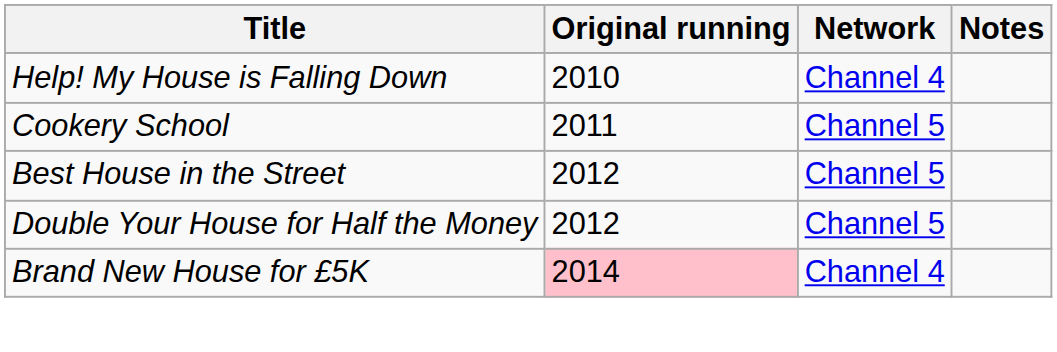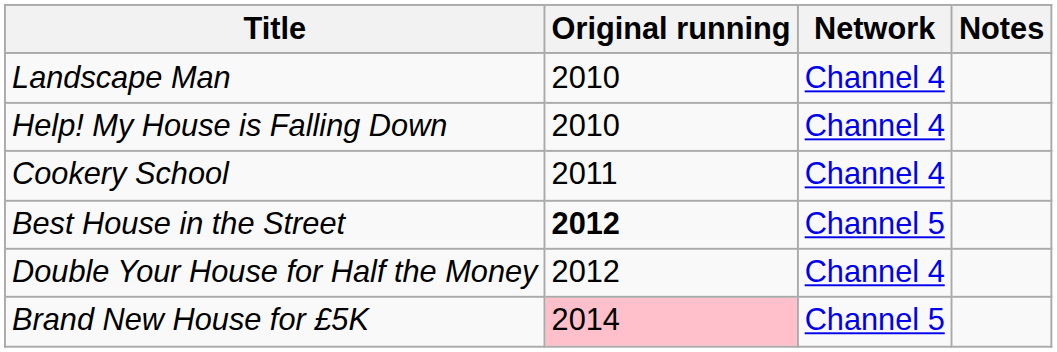+ row: (121, 77)
(875, 126) Channel 5 -> (875, 175) Channel 4
(586, 175) normal -> (586, 223) bold
(875, 223) Channel 5 -> (875, 272) Channel 4
(875, 272) Channel 4 -> (875, 321) Channel 5
